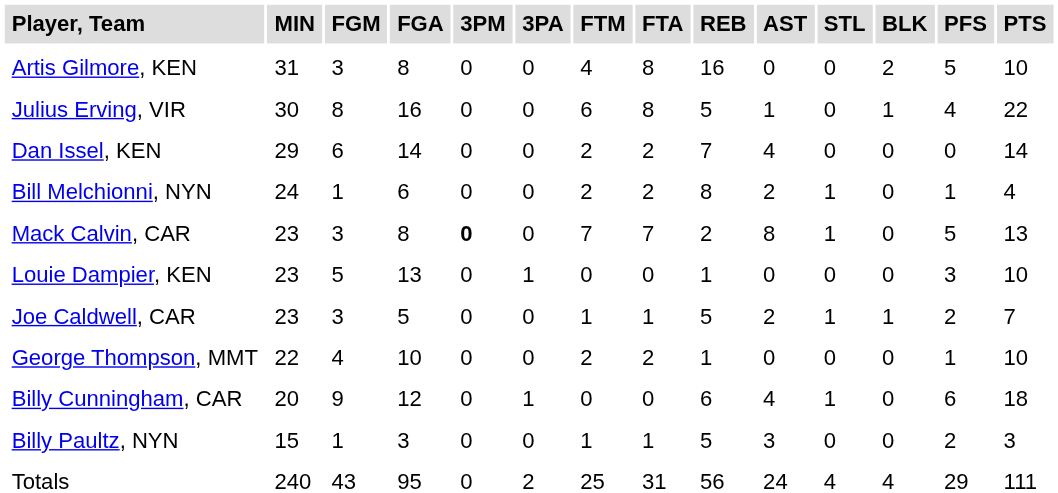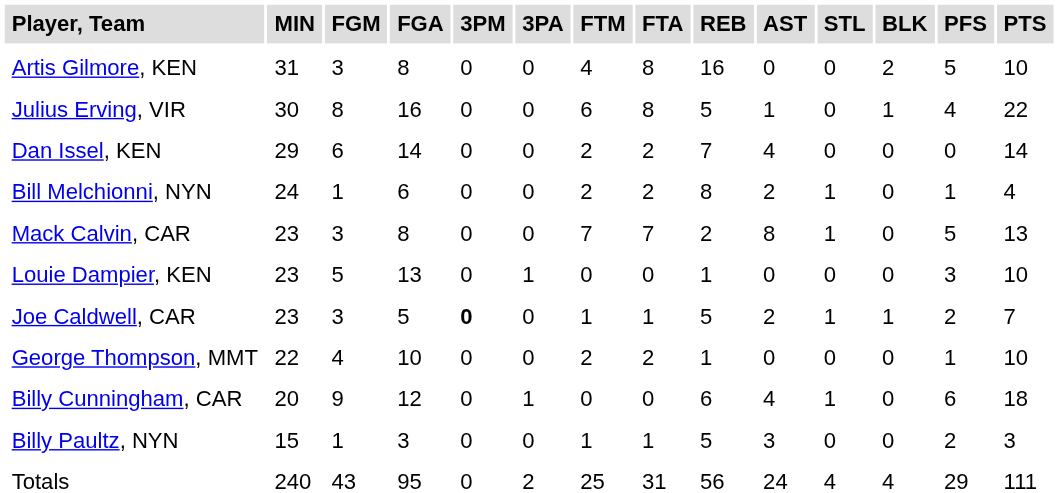(466, 233) bold -> (466, 233) normal
(466, 316) normal -> (466, 316) bold
